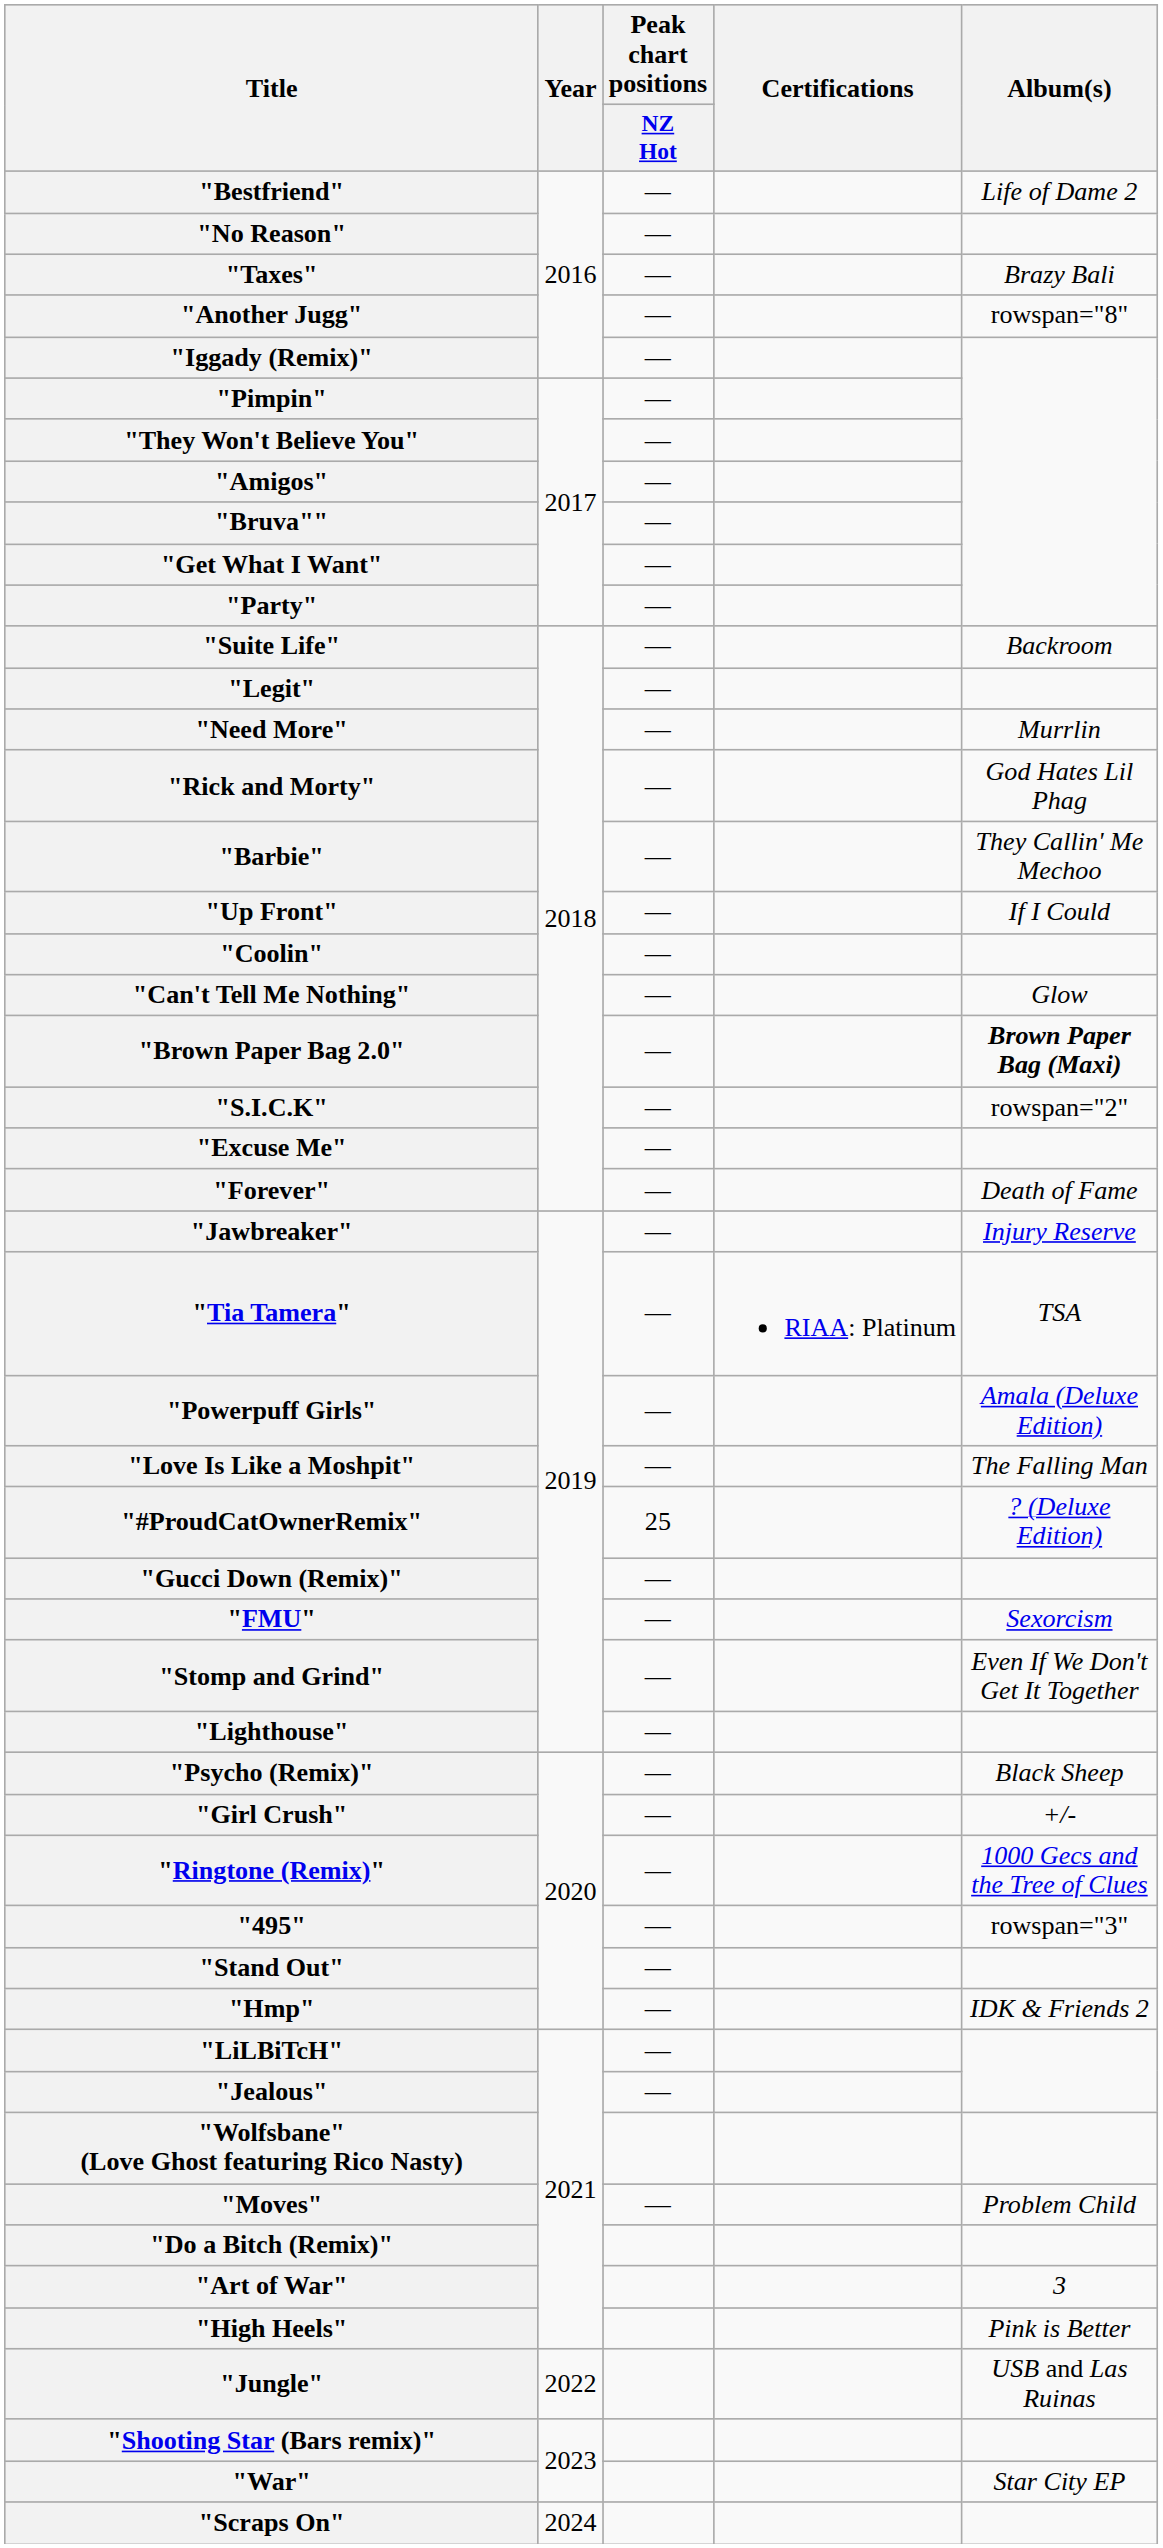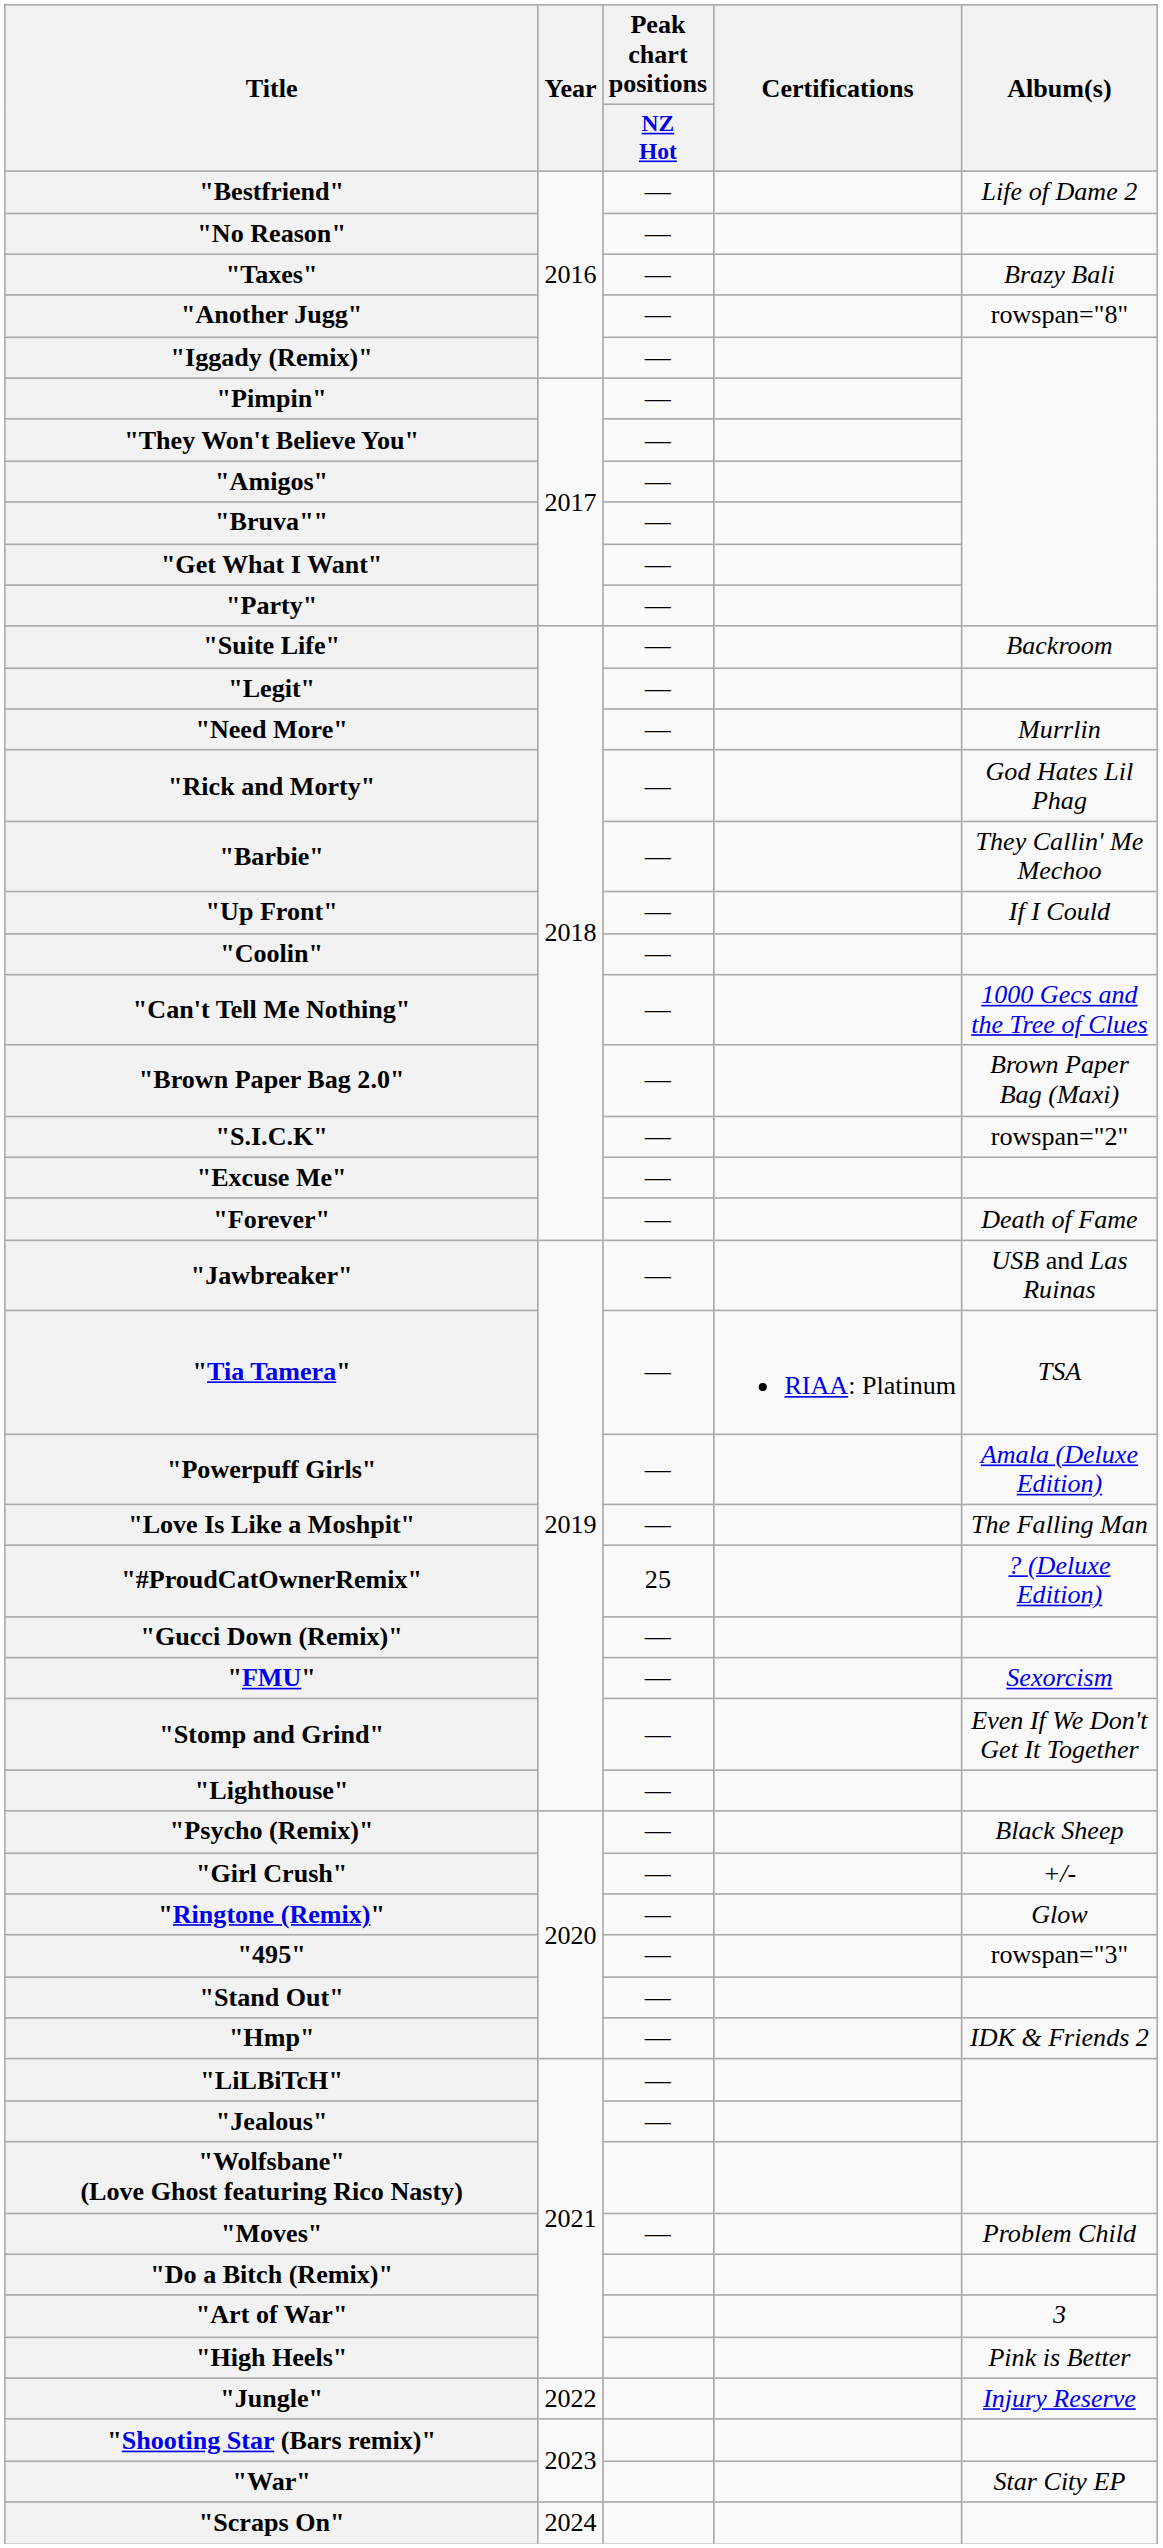(1059, 994) Glow -> (1059, 1009) 1000 Gecs and the Tree of Clues
(1059, 1050) bold -> (1059, 1080) normal
(1059, 1230) Injury Reserve -> (1059, 1274) USB and Las Ruinas
(1059, 1870) 1000 Gecs and the Tree of Clues -> (1059, 1914) Glow
(1059, 2383) USB and Las Ruinas -> (1059, 2398) Injury Reserve
